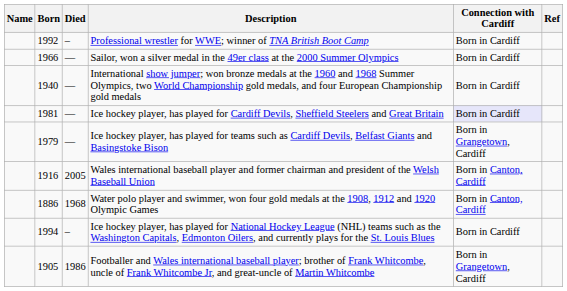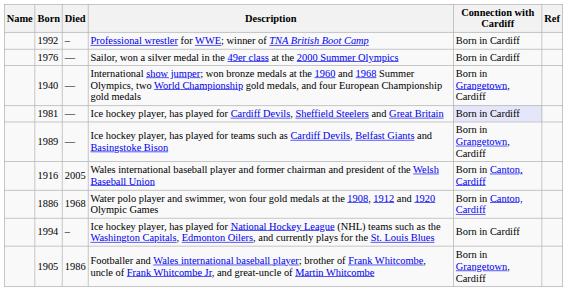(48, 57) 1966 -> (48, 57) 1976
(488, 85) Born in Cardiff -> (483, 85) Born in Grangetown, Cardiff
(48, 142) 1979 -> (48, 142) 1989
